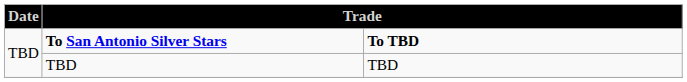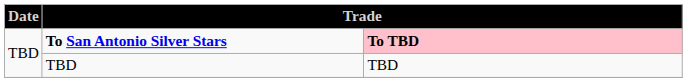(393, 41) no background -> (393, 41) pink background
